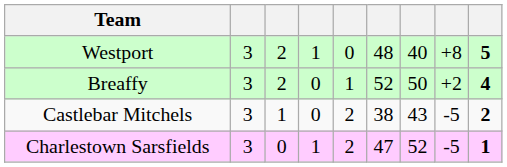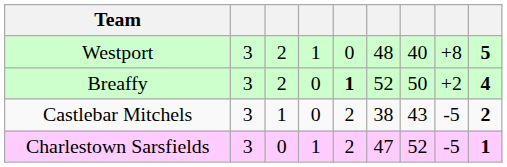(350, 83) normal -> (350, 83) bold
